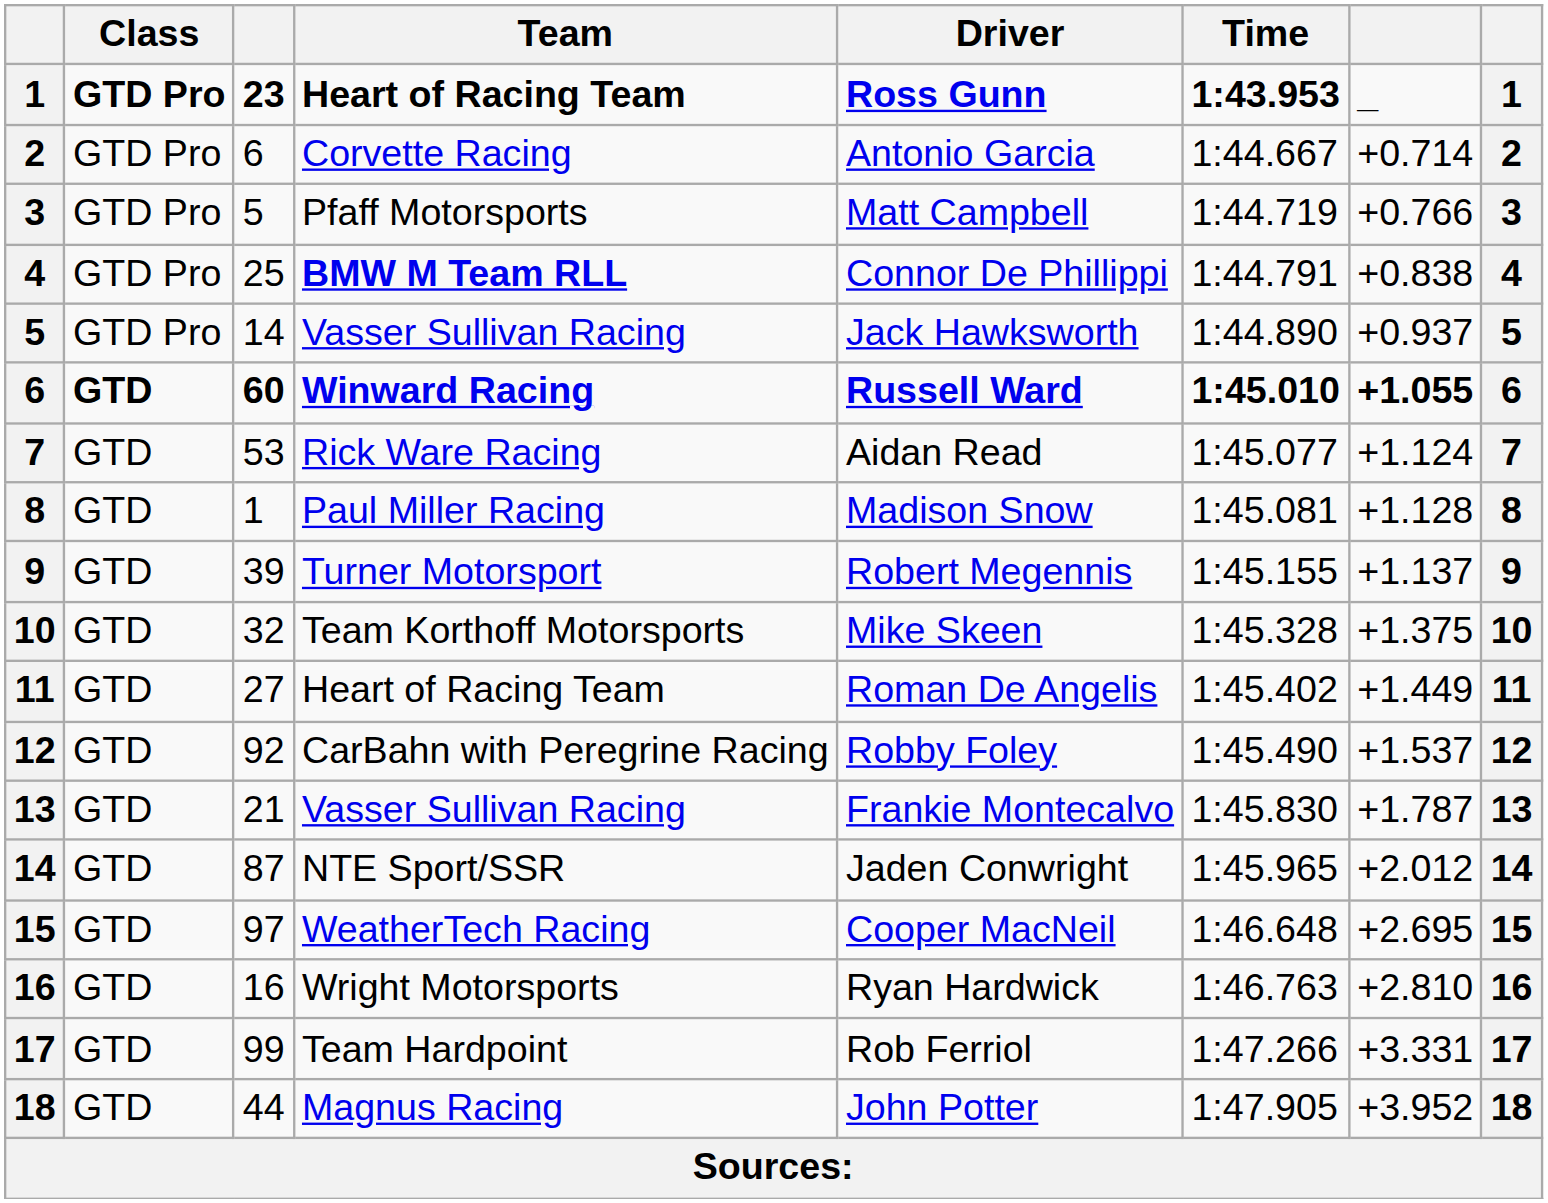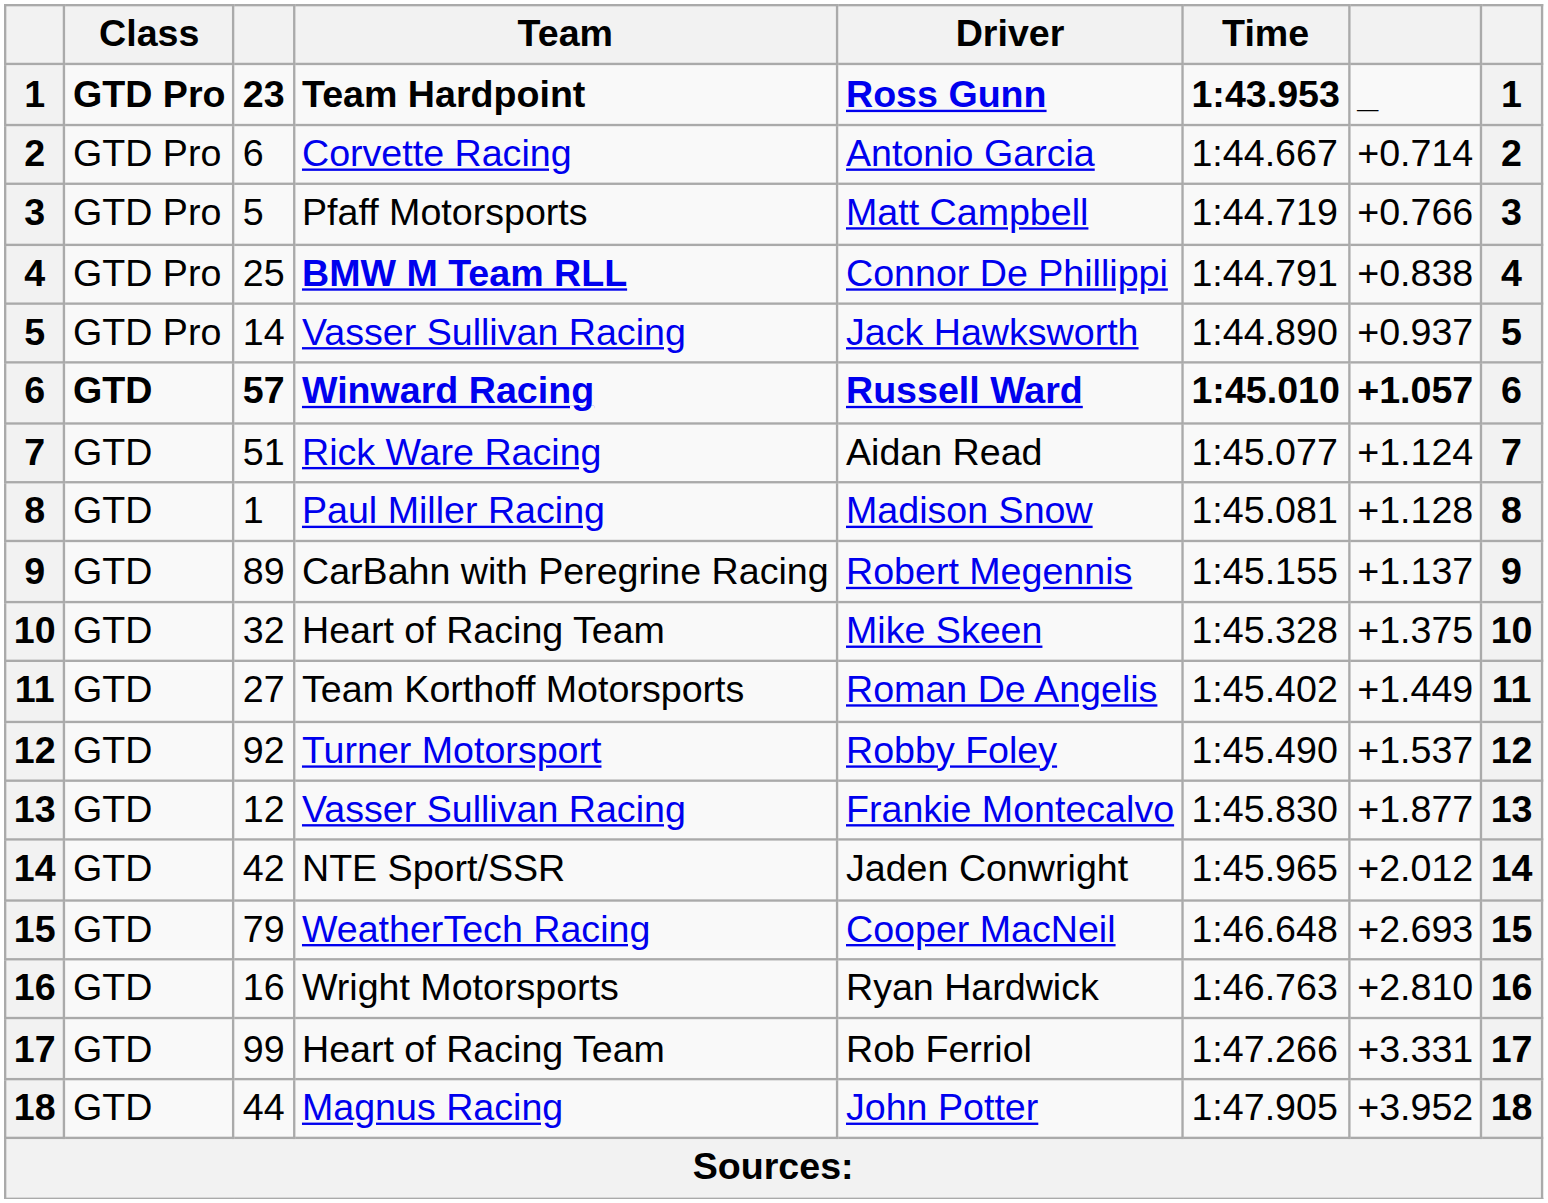(494, 93) Heart of Racing Team -> (444, 93) Team Hardpoint
(264, 392) 60 -> (264, 392) 57
(1415, 392) +1.055 -> (1415, 392) +1.057
(264, 451) 53 -> (264, 451) 51
(264, 570) 39 -> (264, 570) 89
(452, 570) Turner Motorsport -> (565, 570) CarBahn with Peregrine Racing
(523, 630) Team Korthoff Motorsports -> (483, 630) Heart of Racing Team
(483, 690) Heart of Racing Team -> (523, 690) Team Korthoff Motorsports
(565, 749) CarBahn with Peregrine Racing -> (452, 749) Turner Motorsport
(264, 809) 21 -> (264, 809) 12
(1415, 809) +1.787 -> (1415, 809) +1.877
(264, 869) 87 -> (264, 869) 42
(264, 928) 97 -> (264, 928) 79
(1415, 928) +2.695 -> (1415, 928) +2.693
(435, 1048) Team Hardpoint -> (483, 1048) Heart of Racing Team
